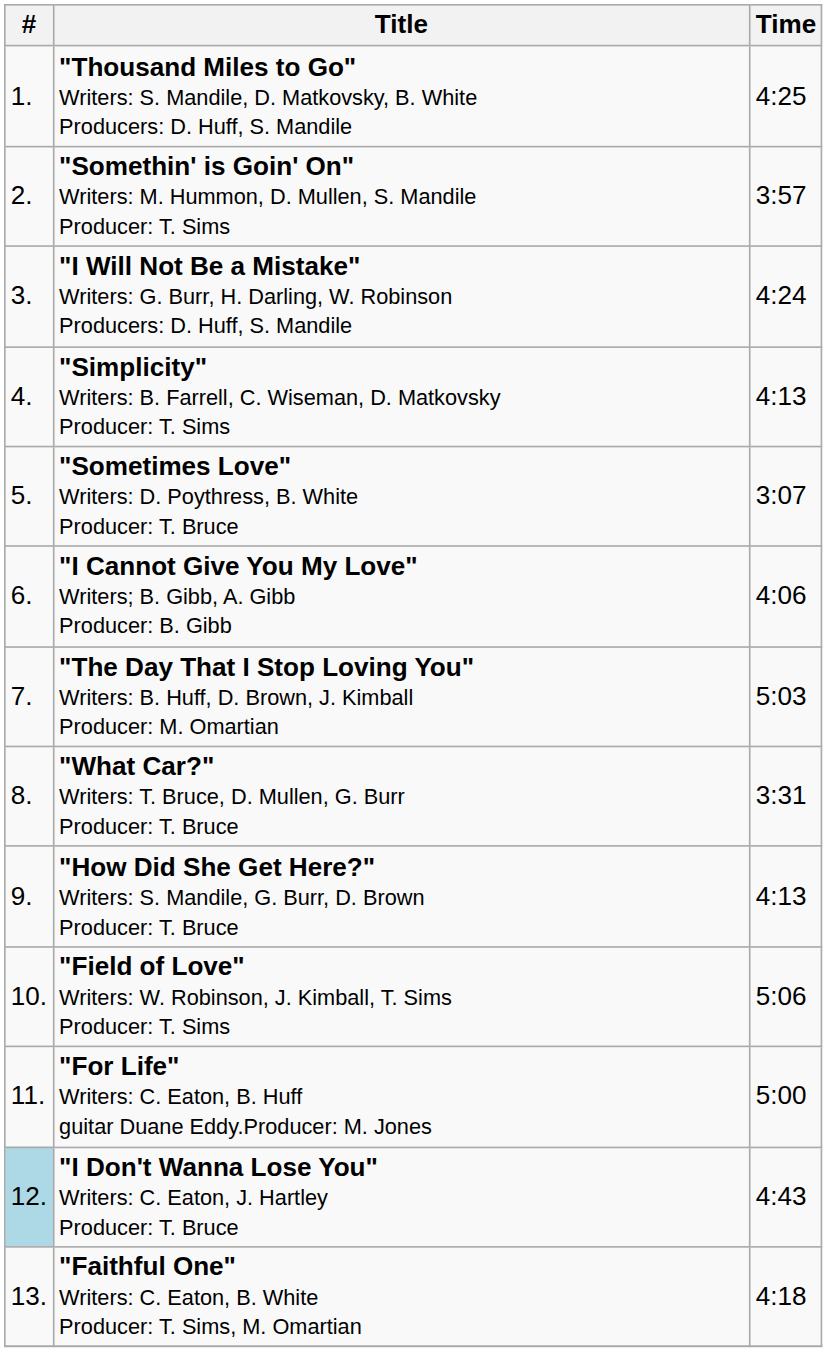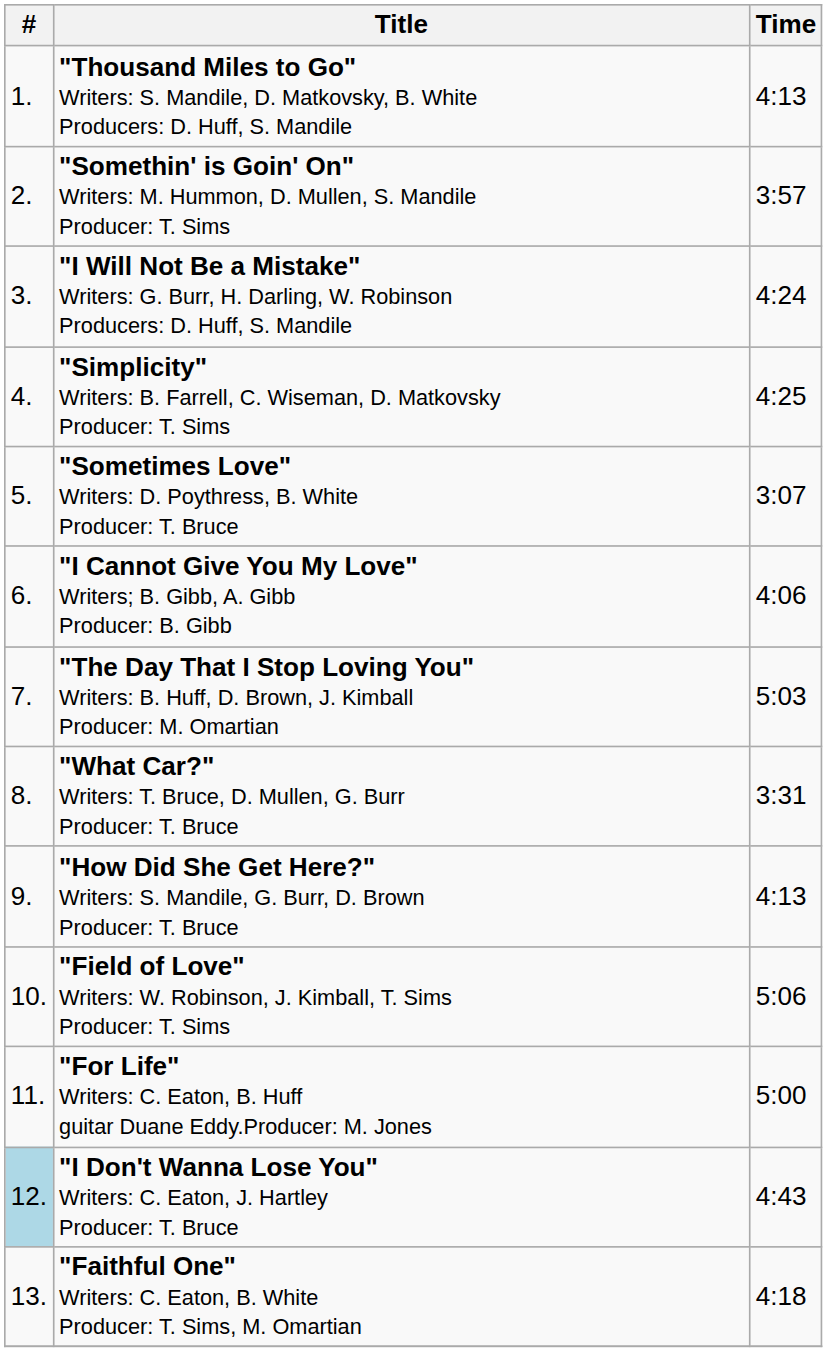(781, 95) 4:25 -> (781, 95) 4:13
(781, 396) 4:13 -> (781, 396) 4:25
